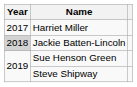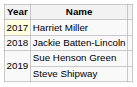(17, 27) no background -> (17, 27) lightyellow background
(17, 43) lightgrey background -> (17, 43) no background
